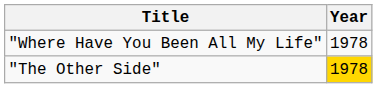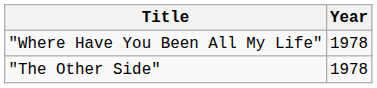(349, 69) gold background -> (349, 69) no background
